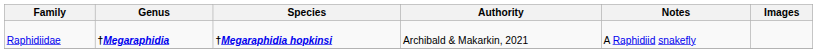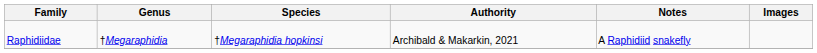(133, 40) bold -> (134, 40) normal
(274, 40) bold -> (268, 40) normal
